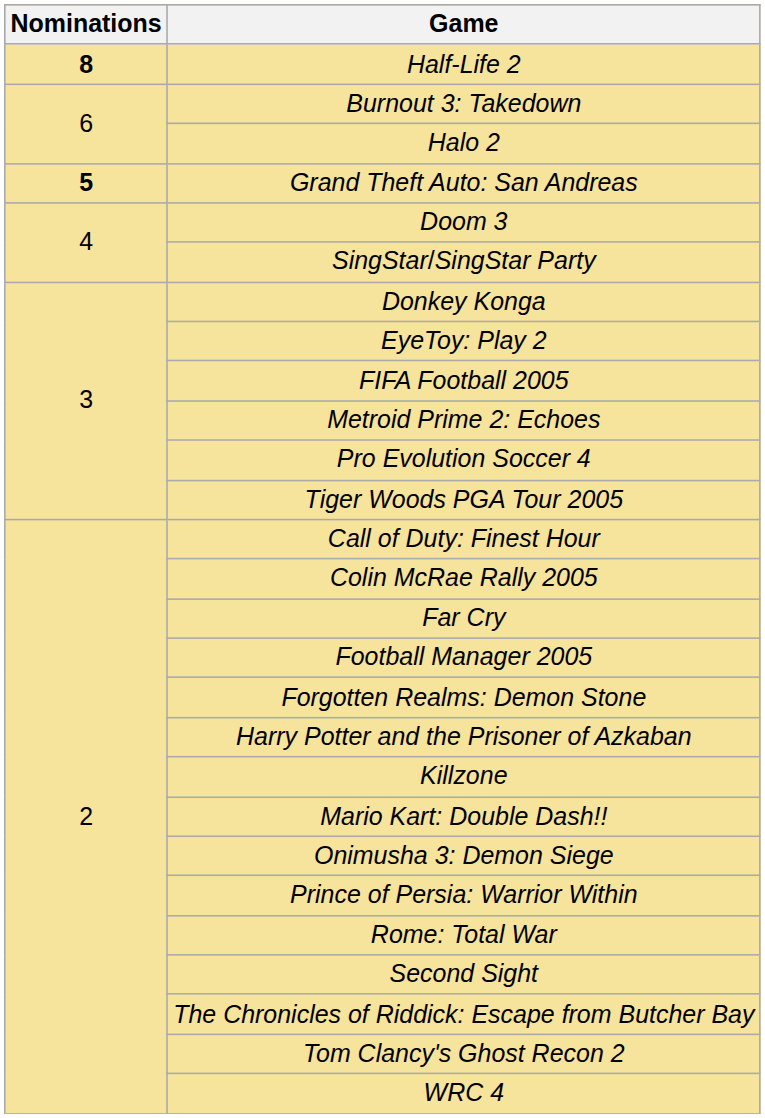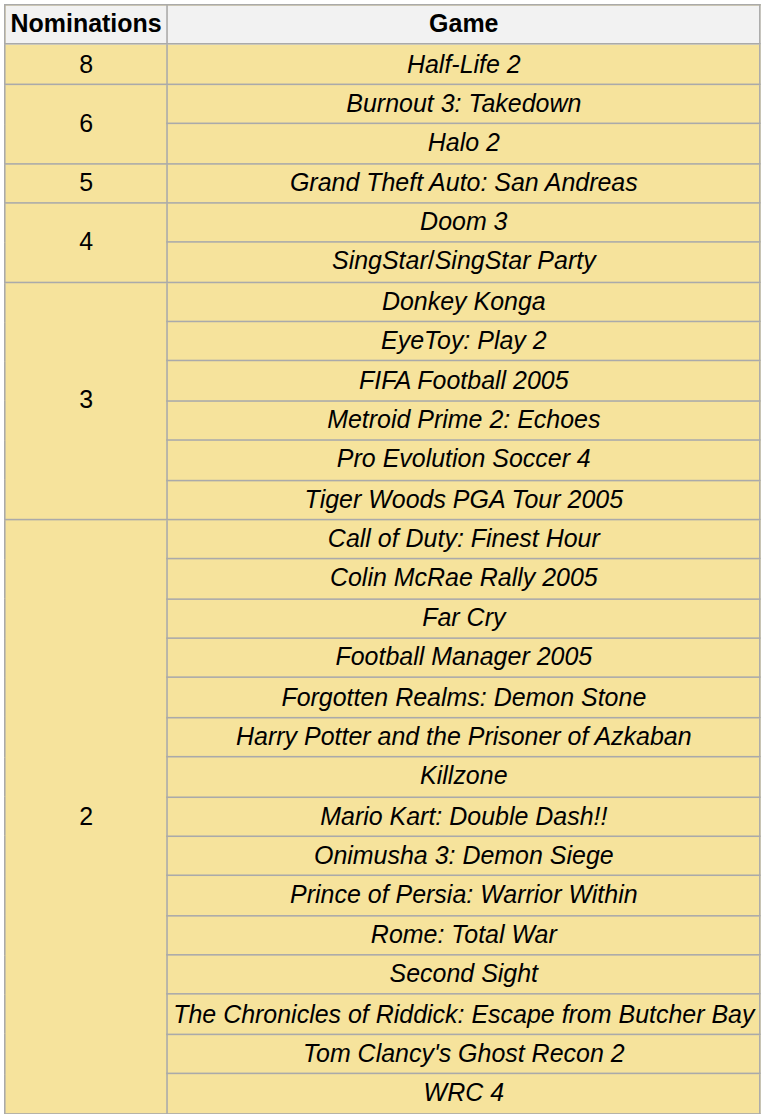(86, 63) bold -> (86, 63) normal
(86, 182) bold -> (86, 182) normal
